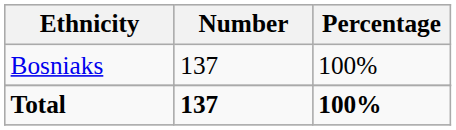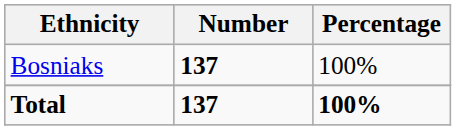(199, 64) normal -> (199, 64) bold
